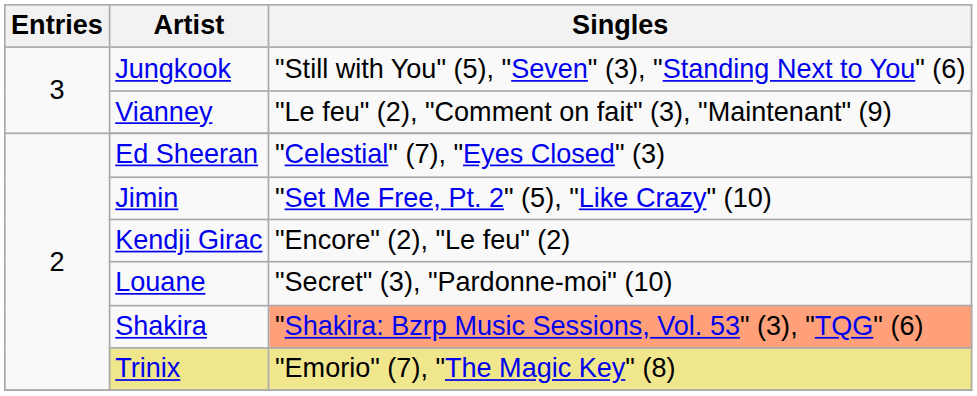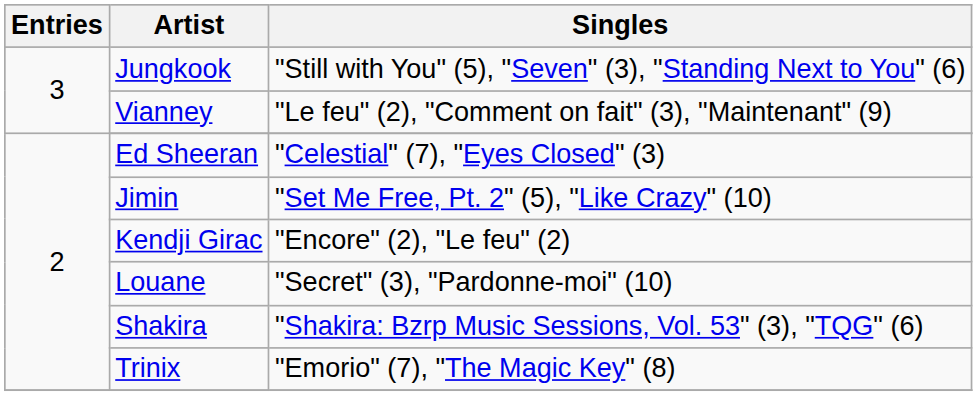(599, 326) lightsalmon background -> (599, 326) no background
(148, 369) khaki background -> (148, 369) no background
(475, 369) khaki background -> (475, 369) no background
